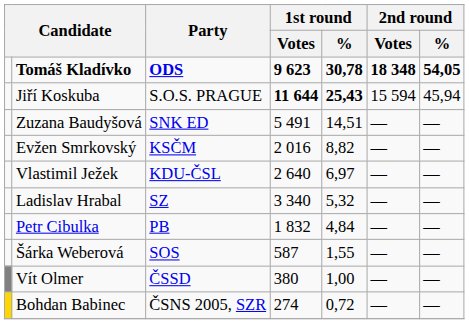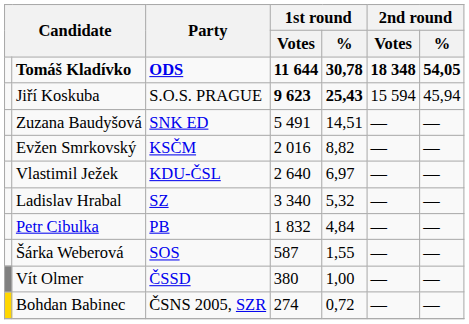(292, 69) 9 623 -> (296, 69) 11 644
(296, 95) 11 644 -> (292, 95) 9 623
